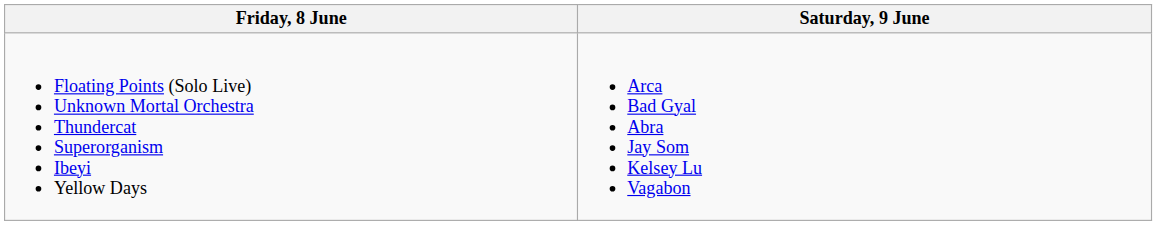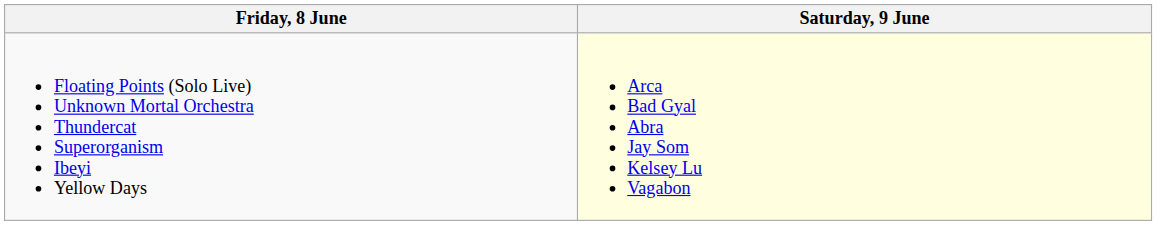(865, 137) no background -> (865, 137) lightyellow background
